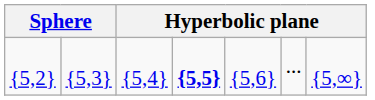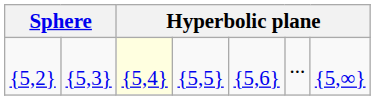(145, 77) no background -> (145, 77) lightyellow background
(199, 77) bold -> (201, 77) normal
